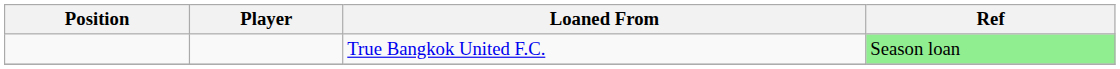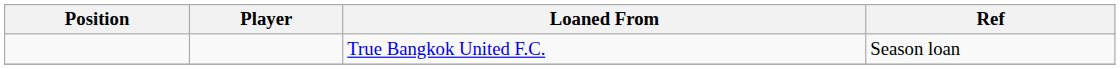(915, 49) lightgreen background -> (915, 49) no background
